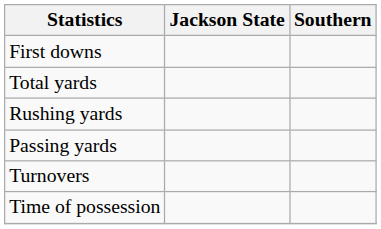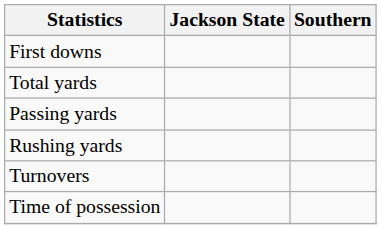rows swapped: (66, 113) <-> (63, 144)
